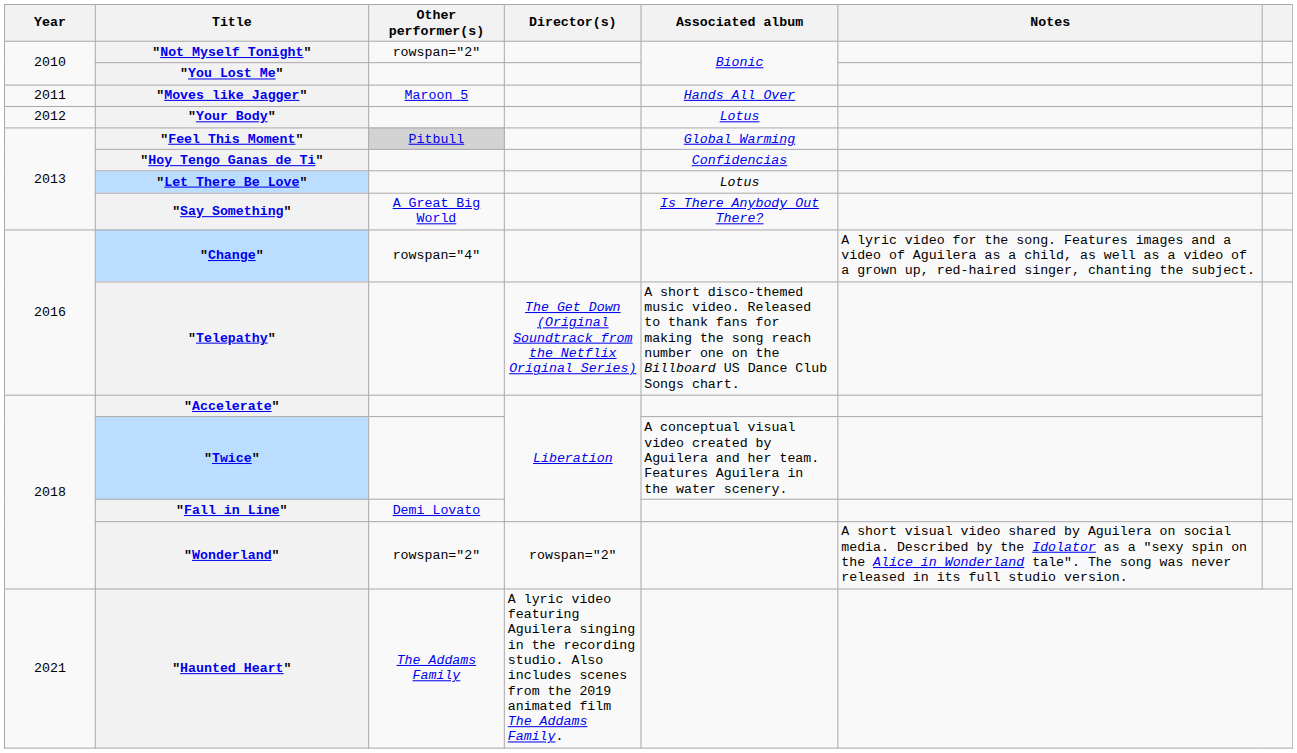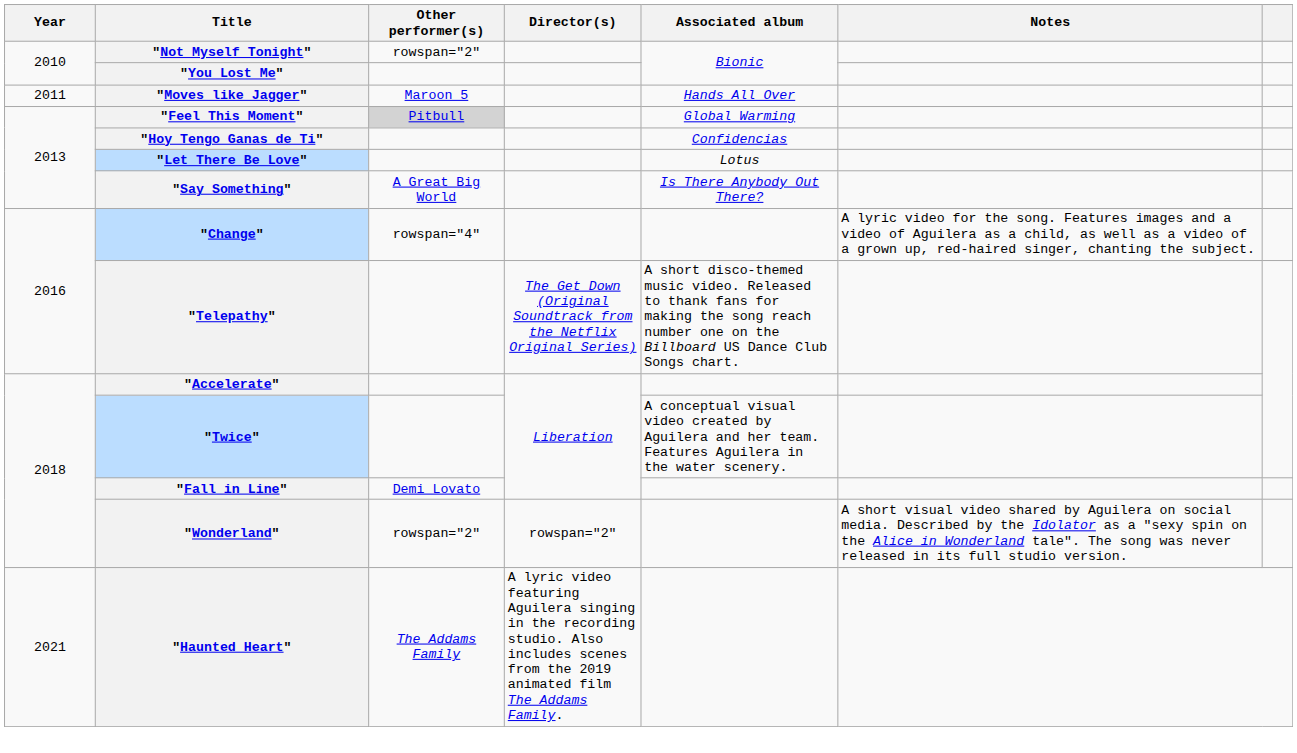- row: (232, 117)
